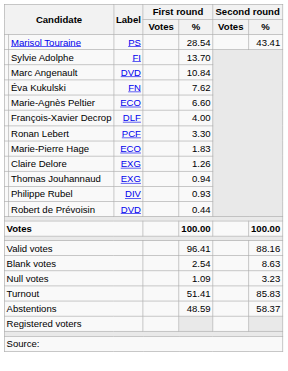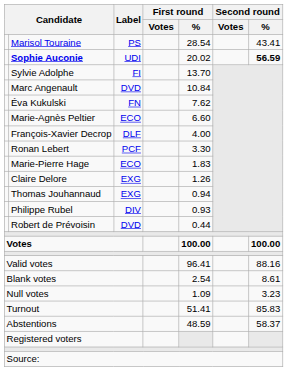+ row: (47, 58)
(271, 264) 8.63 -> (271, 279) 8.61
